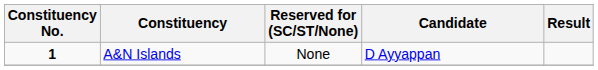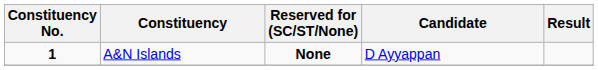(313, 53) normal -> (313, 53) bold
